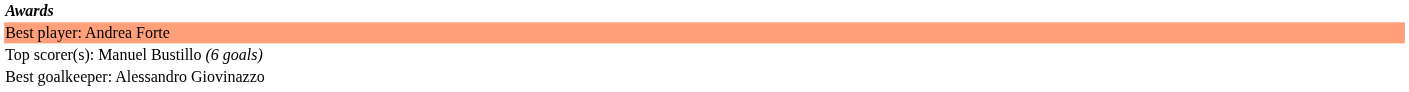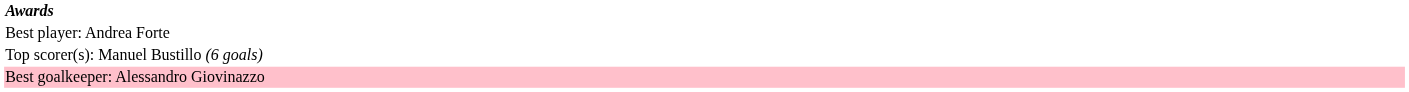(88, 32) lightsalmon background -> (88, 32) no background
(135, 77) no background -> (135, 77) pink background
